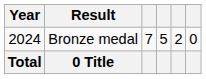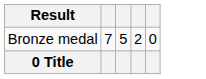- column: (25, 16)
